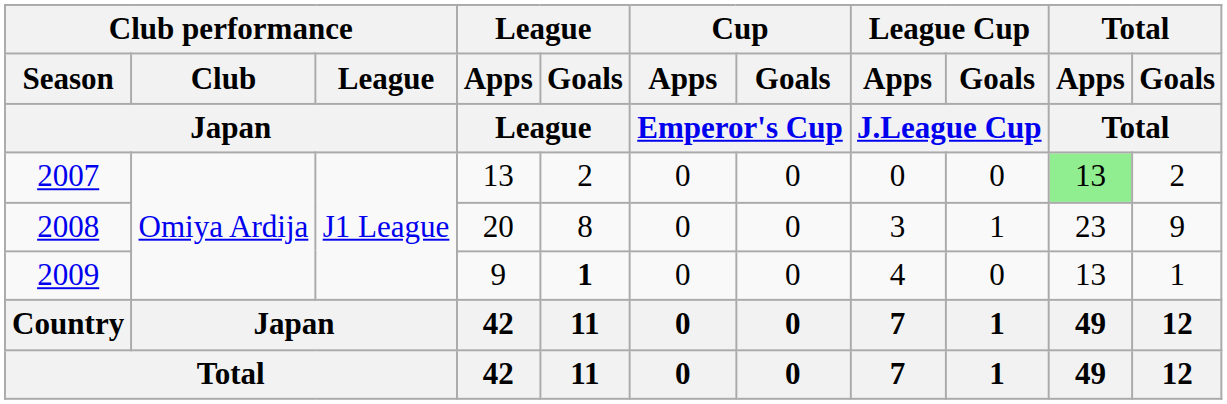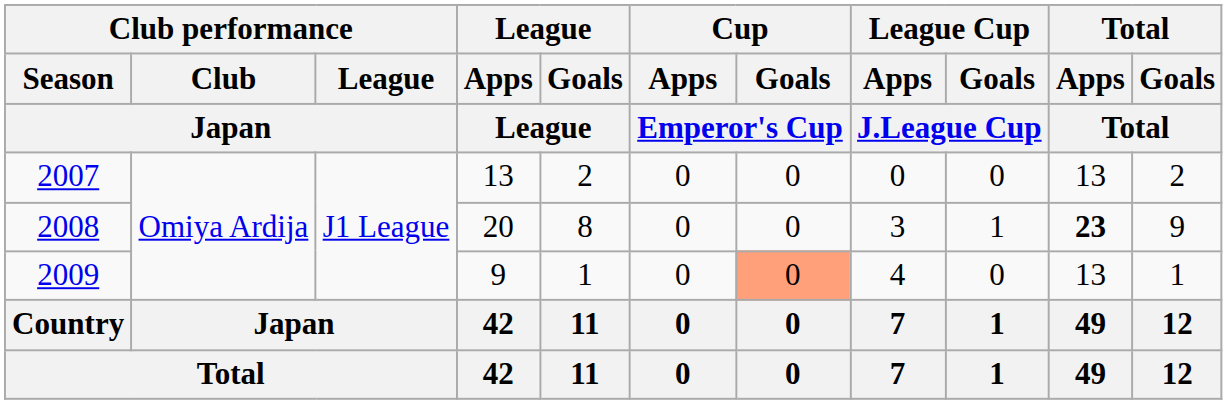(1090, 176) lightgreen background -> (1090, 176) no background
(1090, 226) normal -> (1090, 226) bold
(585, 275) bold -> (585, 275) normal
(793, 275) no background -> (793, 275) lightsalmon background
